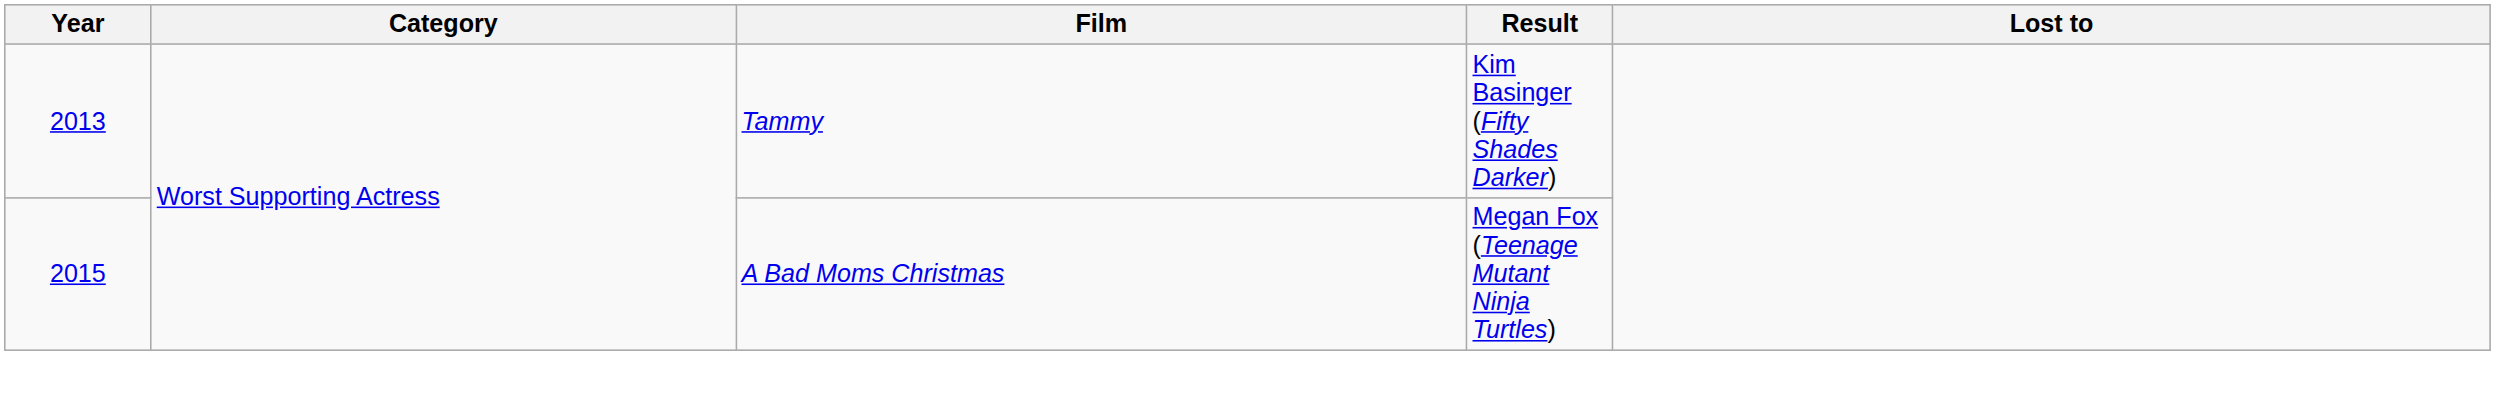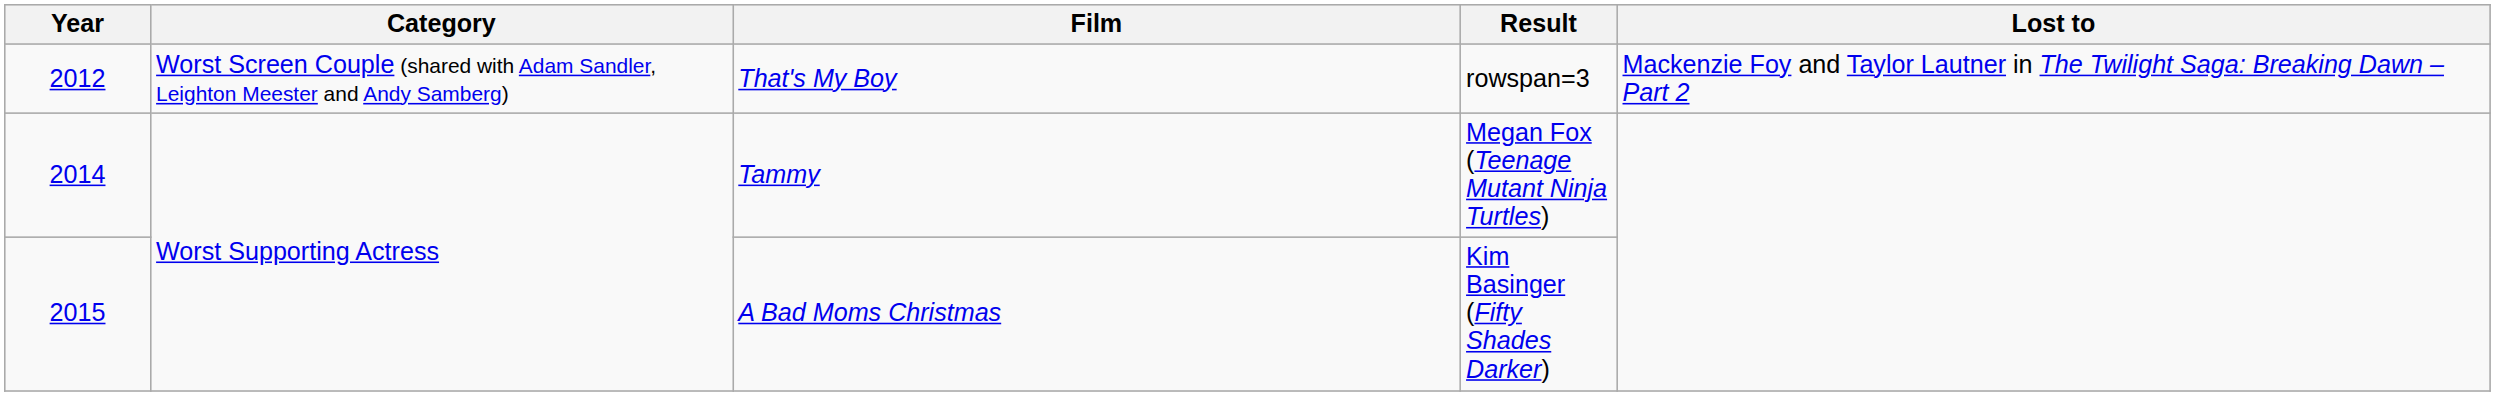+ row: (817, 78)
(78, 120) 2013 -> (78, 174) 2014
(1522, 120) Kim Basinger (Fifty Shades Darker) -> (1537, 174) Megan Fox (Teenage Mutant Ninja Turtles)
(1535, 273) Megan Fox (Teenage Mutant Ninja Turtles) -> (1516, 313) Kim Basinger (Fifty Shades Darker)
